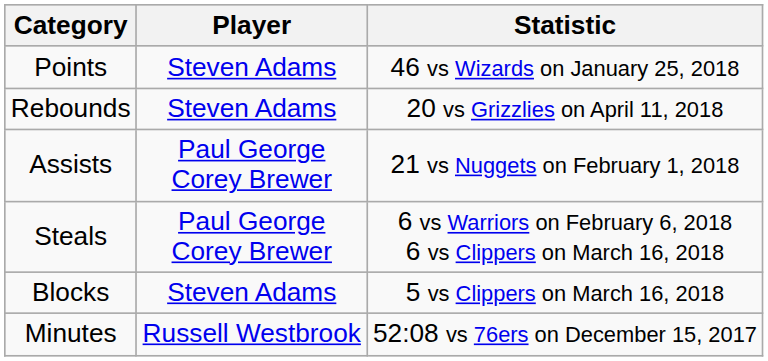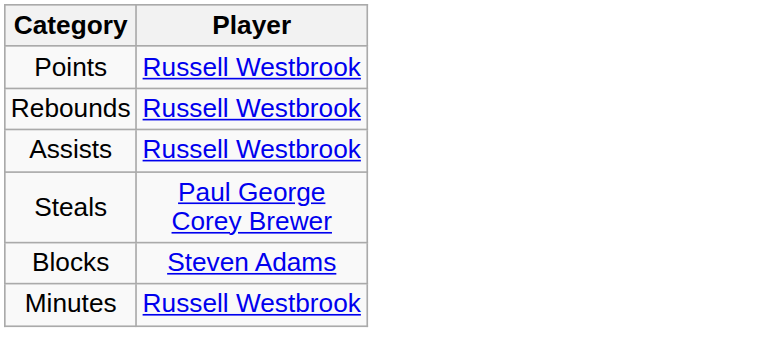- column: (565, 25)
(252, 66) Steven Adams -> (252, 66) Russell Westbrook
(252, 108) Steven Adams -> (252, 108) Russell Westbrook
(252, 164) Paul George Corey Brewer -> (252, 150) Russell Westbrook
